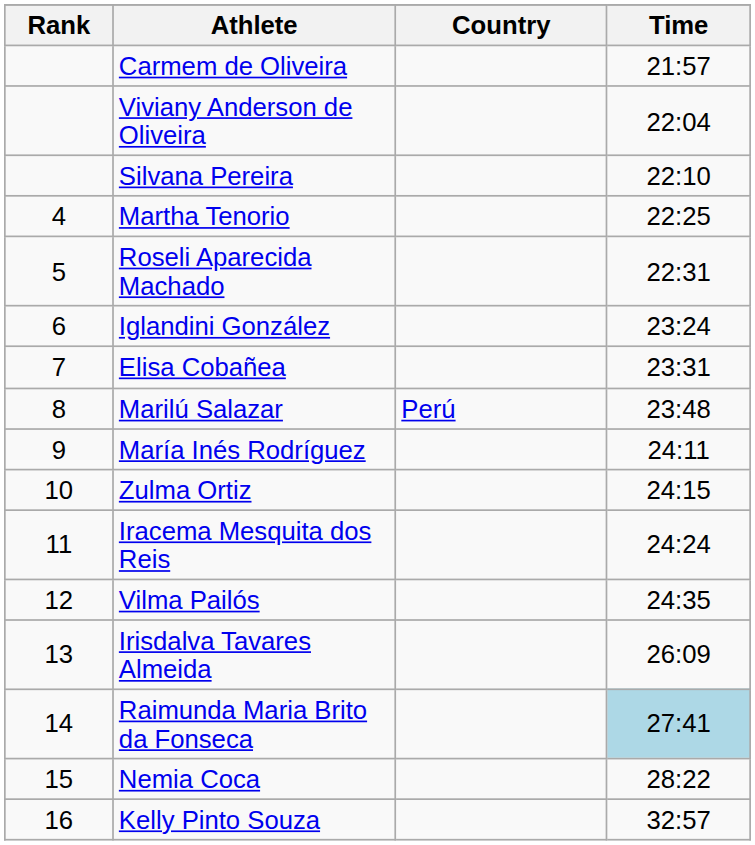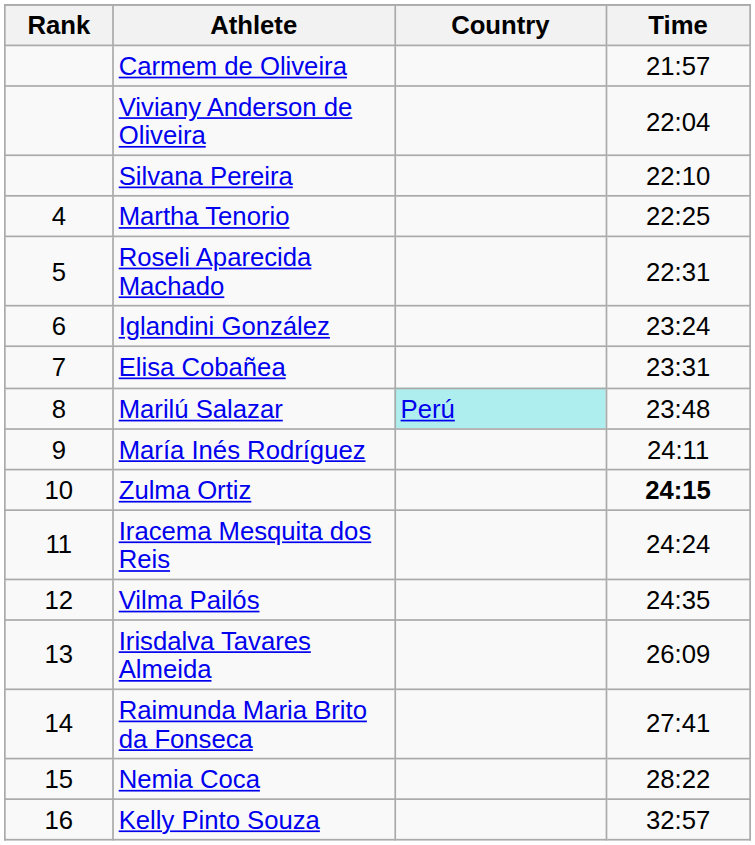(428, 408) no background -> (428, 408) paleturquoise background
(679, 489) normal -> (678, 489) bold
(679, 724) lightblue background -> (678, 724) no background
